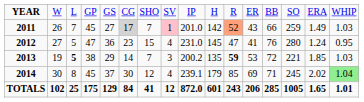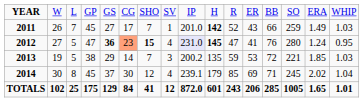(128, 27) lightgrey background -> (128, 27) no background
(170, 27) pink background -> (170, 27) no background
(214, 27) normal -> (214, 27) bold
(233, 27) lightsalmon background -> (233, 27) no background
(110, 43) normal -> (110, 43) bold
(128, 43) no background -> (128, 43) lightsalmon background
(149, 43) normal -> (149, 43) bold
(191, 43) no background -> (191, 43) lavender background
(214, 43) normal -> (214, 43) bold
(74, 58) bold -> (74, 58) normal
(233, 58) bold -> (233, 58) normal
(344, 74) lightgreen background -> (344, 74) no background
